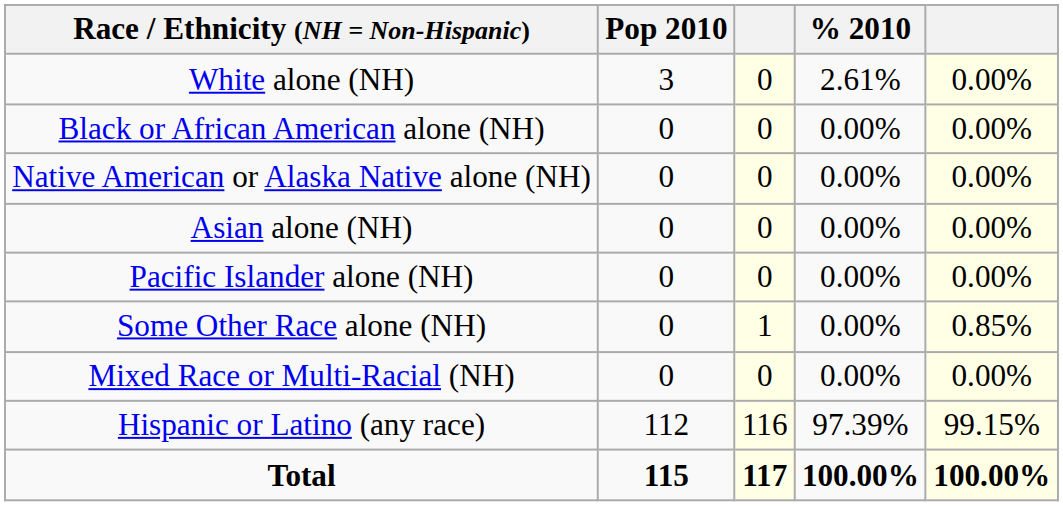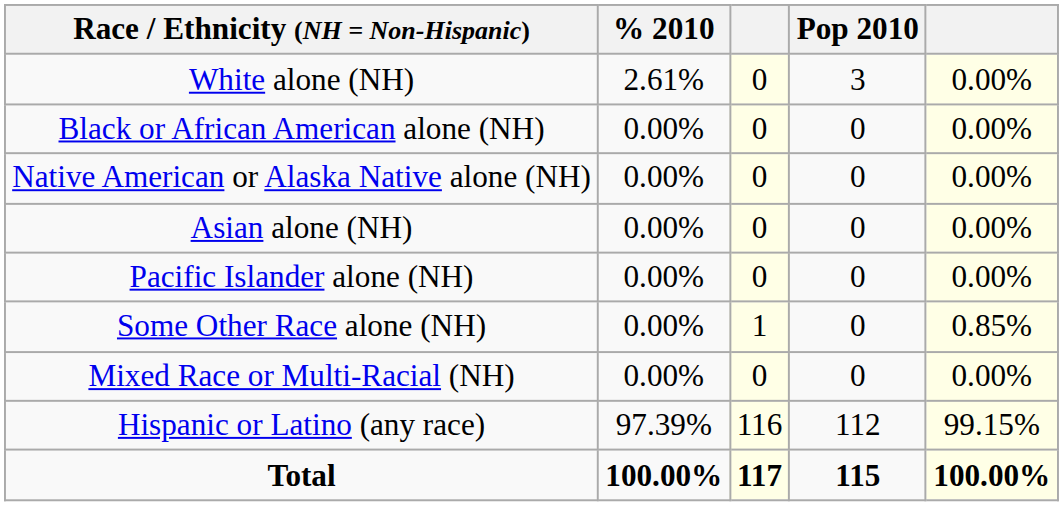columns swapped: (666, 29) <-> (860, 29)
